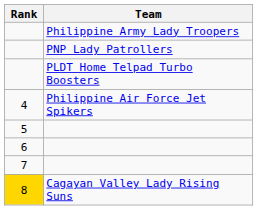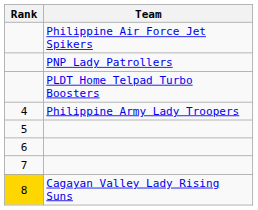(143, 31) Philippine Army Lady Troopers -> (126, 38) Philippine Air Force Jet Spikers
(126, 105) Philippine Air Force Jet Spikers -> (143, 111) Philippine Army Lady Troopers
